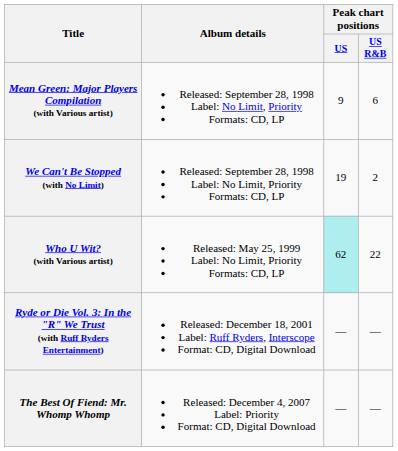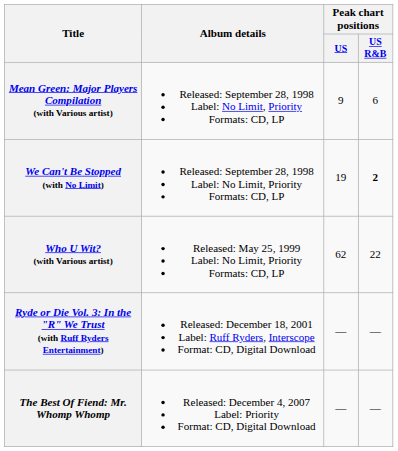(375, 177) normal -> (375, 177) bold
(341, 254) paleturquoise background -> (341, 254) no background
